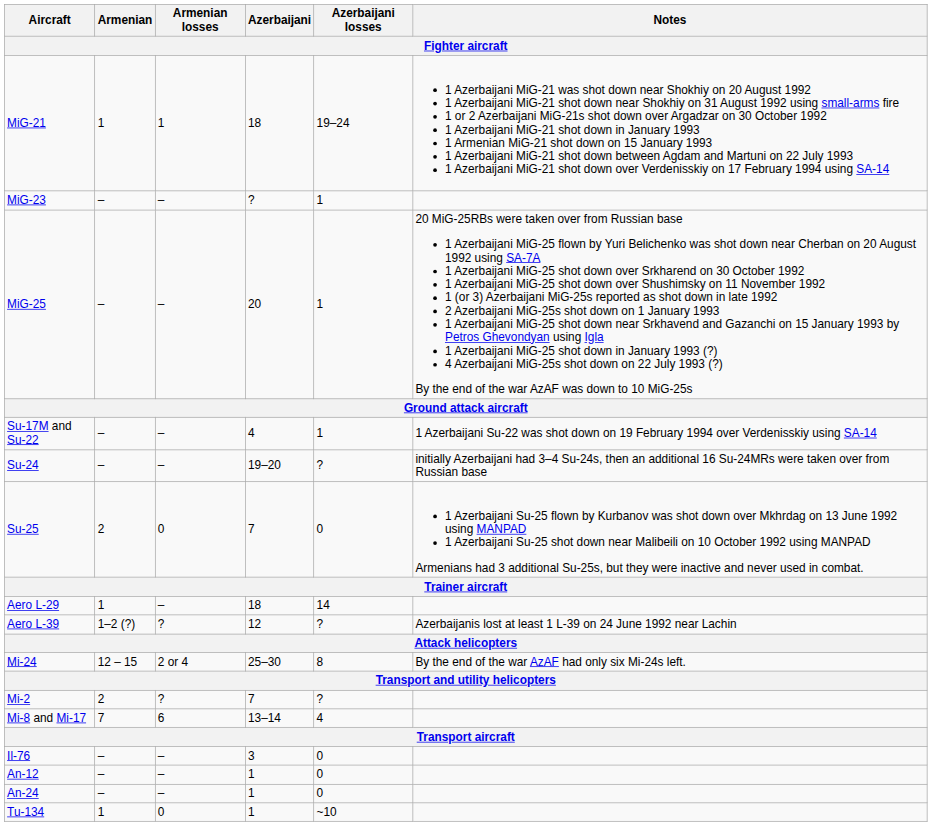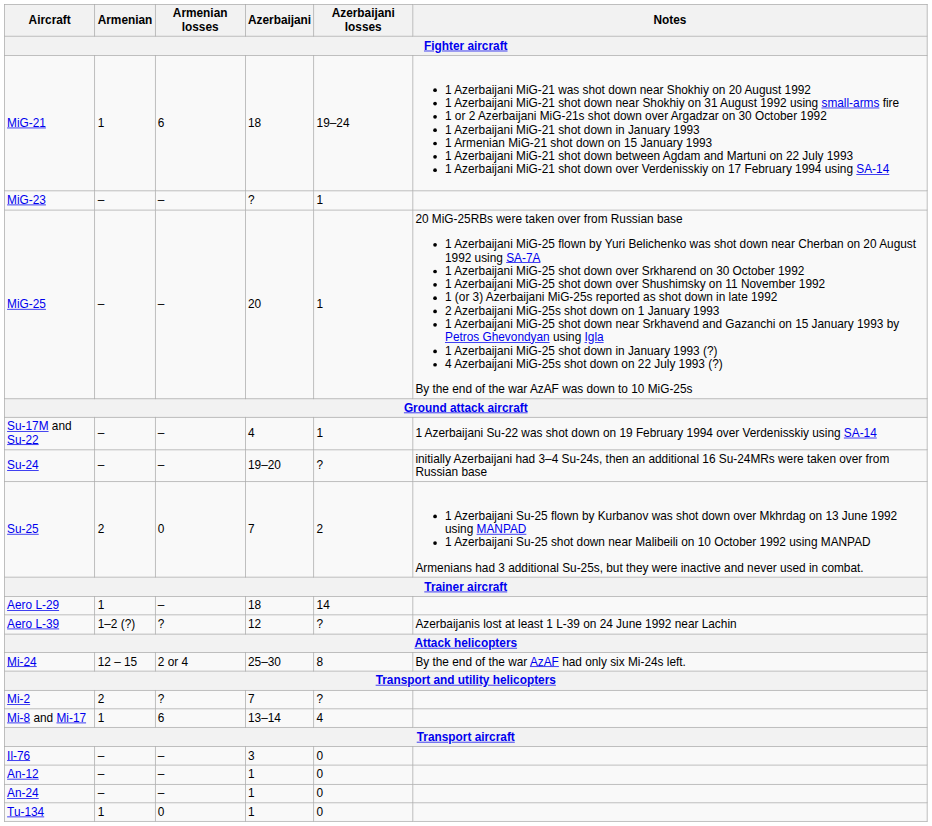(161, 123) 1 -> (161, 123) 6
(320, 529) 0 -> (320, 529) 2
(101, 718) 7 -> (101, 718) 1
(327, 812) ~10 -> (320, 812) 0
